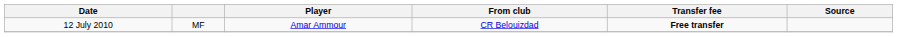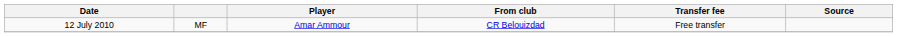(697, 24) bold -> (700, 24) normal
